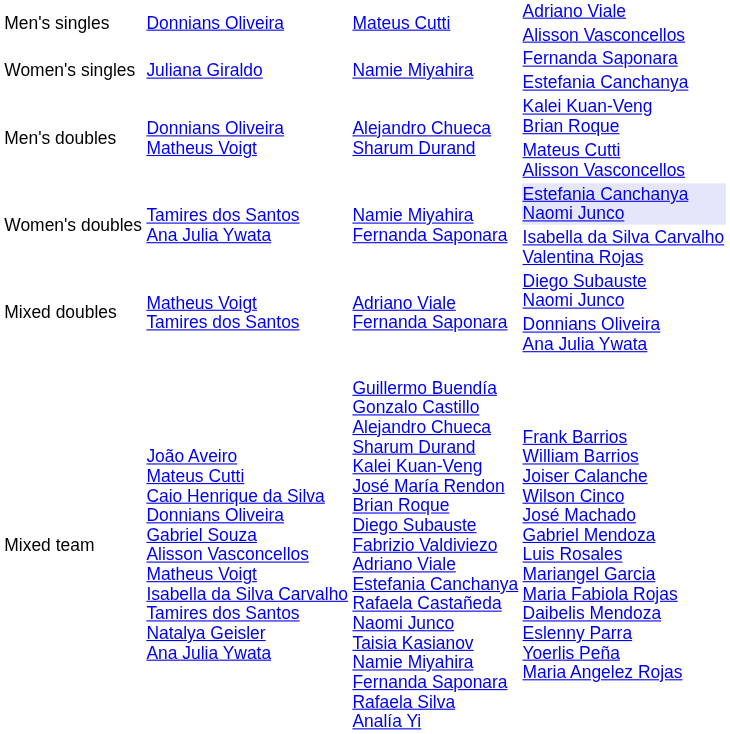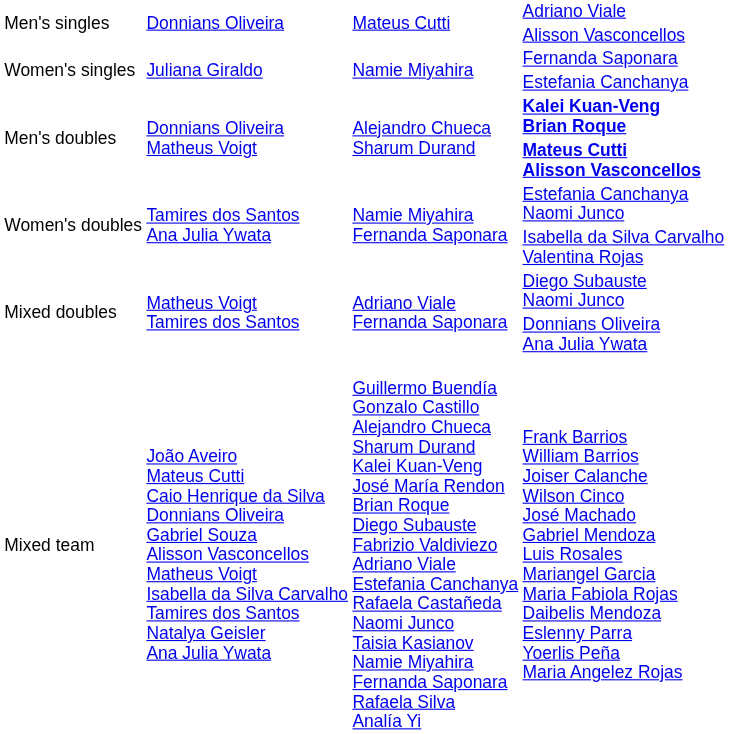(588, 116) normal -> (591, 116) bold
(604, 160) normal -> (612, 160) bold
(605, 203) lavender background -> (605, 203) no background
